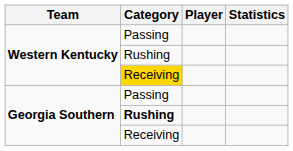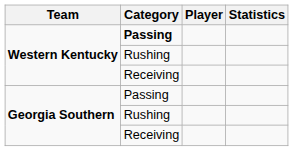(146, 35) normal -> (148, 35) bold
(151, 75) gold background -> (151, 75) no background
(149, 115) bold -> (147, 115) normal
